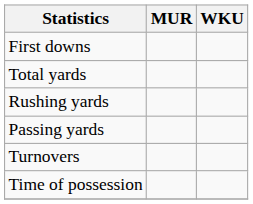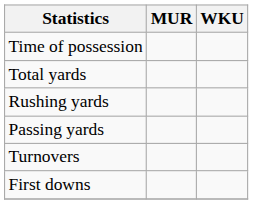rows swapped: (50, 46) <-> (76, 184)
